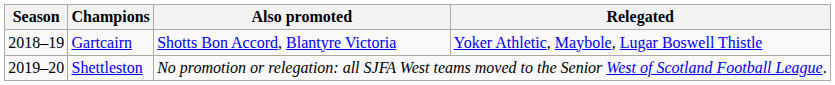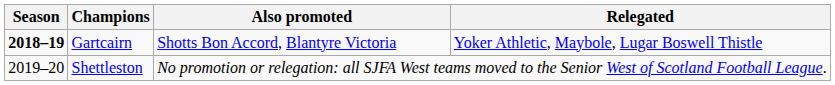(36, 42) normal -> (36, 42) bold
